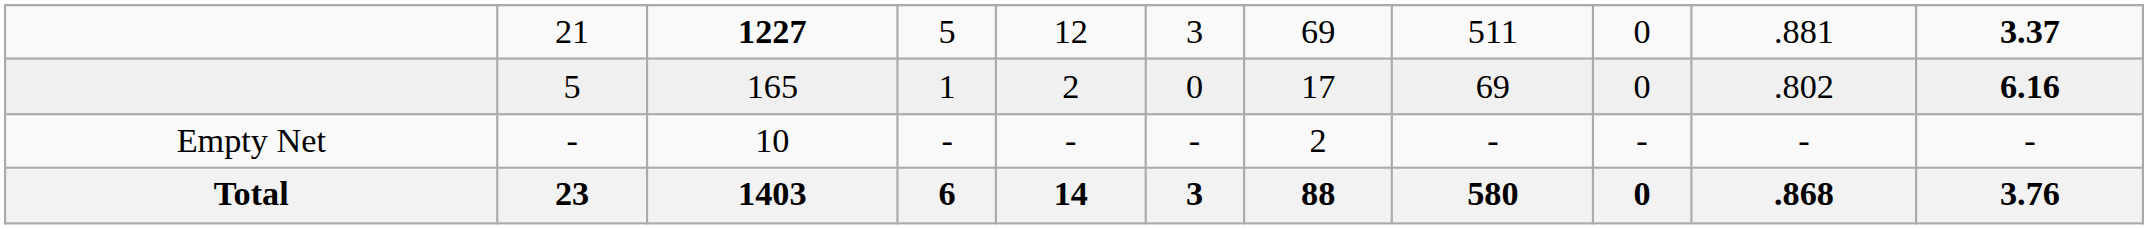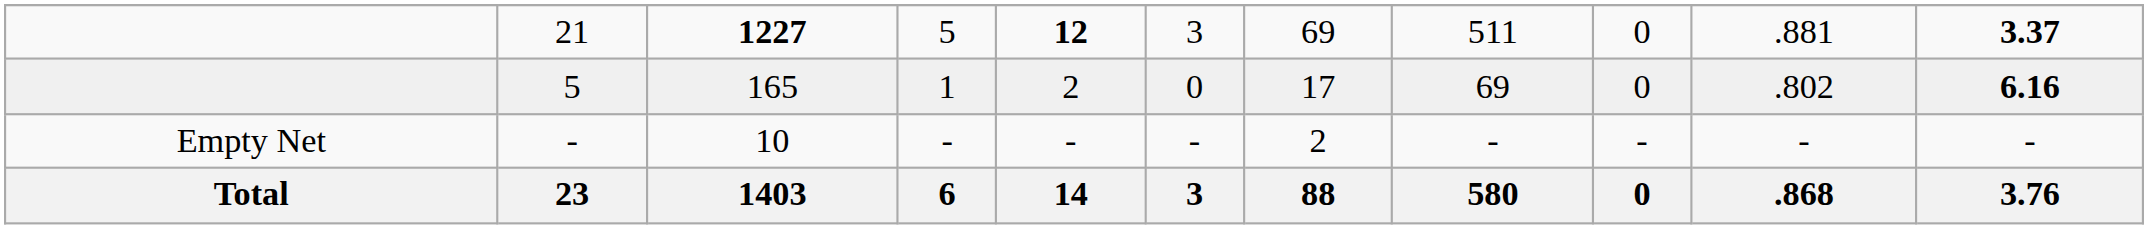(1071, 31) normal -> (1071, 31) bold
